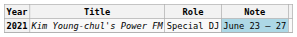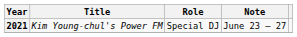(255, 26) lightblue background -> (255, 26) no background
